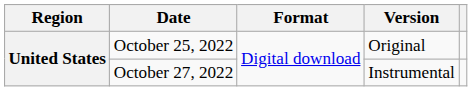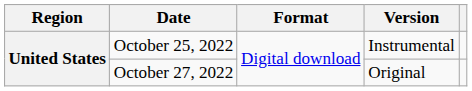(397, 45) Original -> (412, 45) Instrumental
(412, 72) Instrumental -> (397, 72) Original
